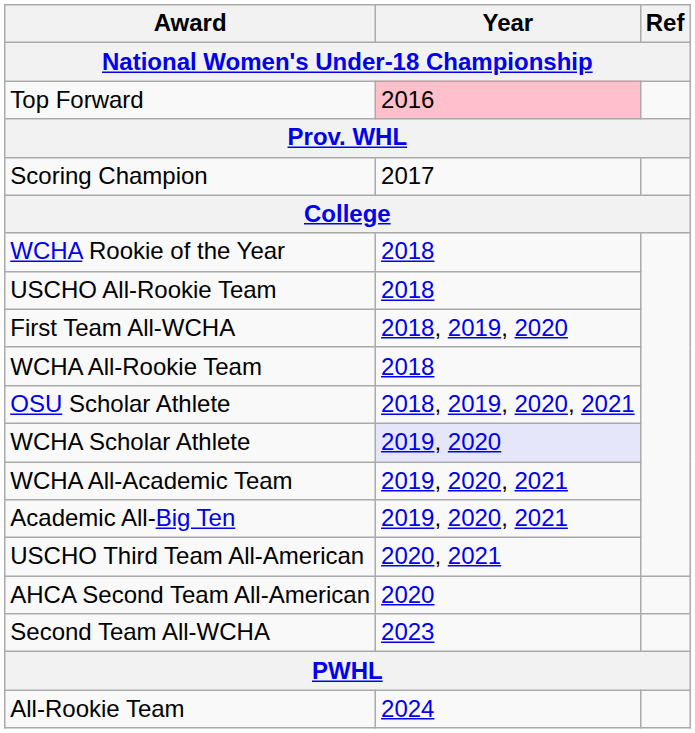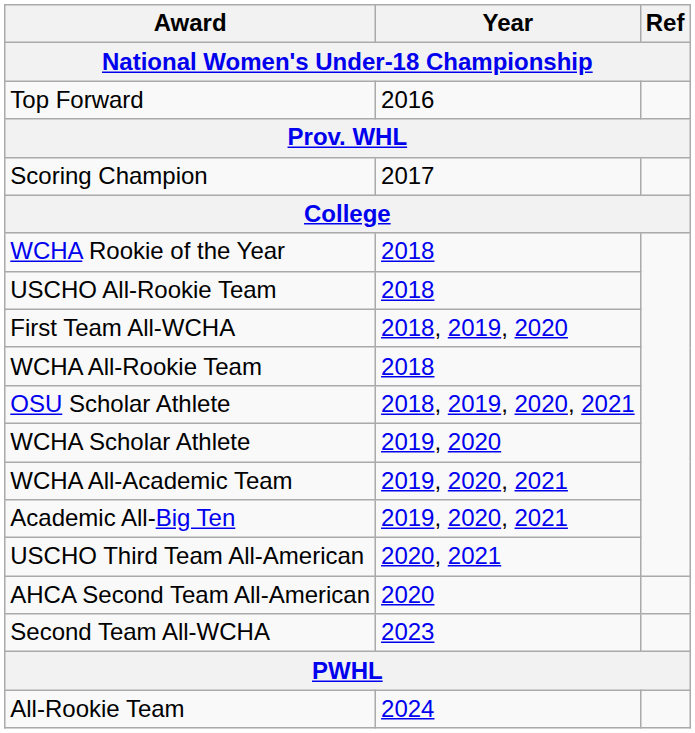(408, 99) pink background -> (408, 99) no background
(441, 442) lavender background -> (441, 442) no background
